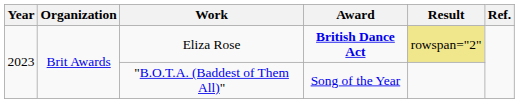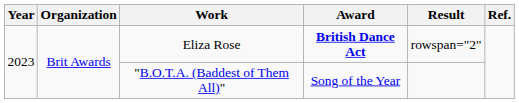(446, 44) khaki background -> (446, 44) no background
